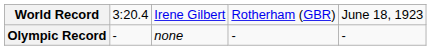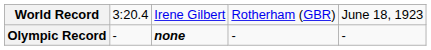(169, 35) normal -> (170, 35) bold
